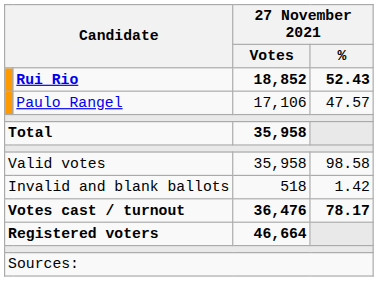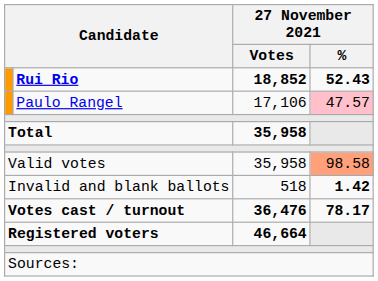(348, 103) no background -> (348, 103) pink background
(348, 164) no background -> (348, 164) lightsalmon background
(352, 187) normal -> (352, 187) bold
